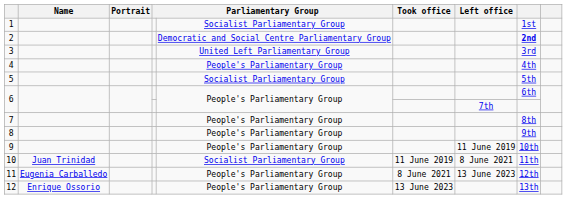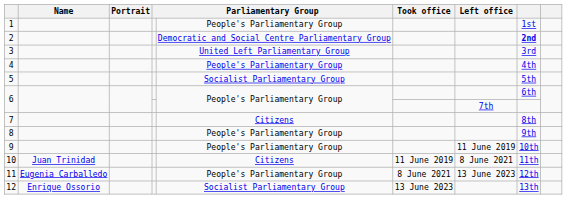(274, 24) Socialist Parliamentary Group -> (274, 24) People's Parliamentary Group
(274, 119) People's Parliamentary Group -> (274, 119) Citizens
(274, 160) Socialist Parliamentary Group -> (274, 160) Citizens
(274, 187) People's Parliamentary Group -> (274, 187) Socialist Parliamentary Group
